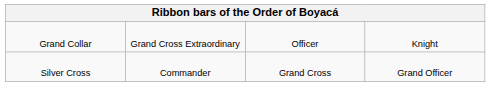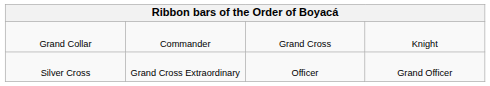(185, 43) Grand Cross Extraordinary -> (185, 43) Commander
(305, 43) Officer -> (305, 43) Grand Cross
(185, 73) Commander -> (185, 73) Grand Cross Extraordinary
(305, 73) Grand Cross -> (305, 73) Officer
